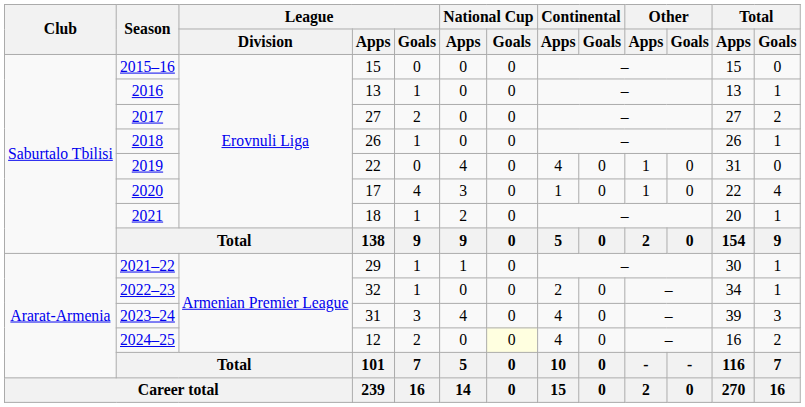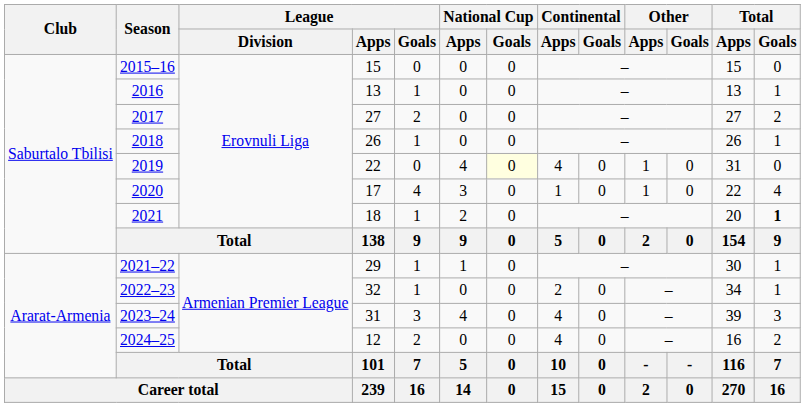(512, 166) no background -> (512, 166) lightyellow background
(777, 215) normal -> (777, 215) bold
(512, 340) lightyellow background -> (512, 340) no background
